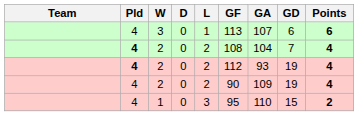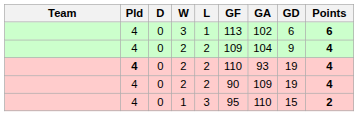columns swapped: (160, 13) <-> (183, 13)
(263, 31) 107 -> (263, 31) 102
(134, 48) bold -> (134, 48) normal
(233, 48) 108 -> (233, 48) 109
(291, 48) 7 -> (291, 48) 9
(233, 66) 112 -> (233, 66) 110
